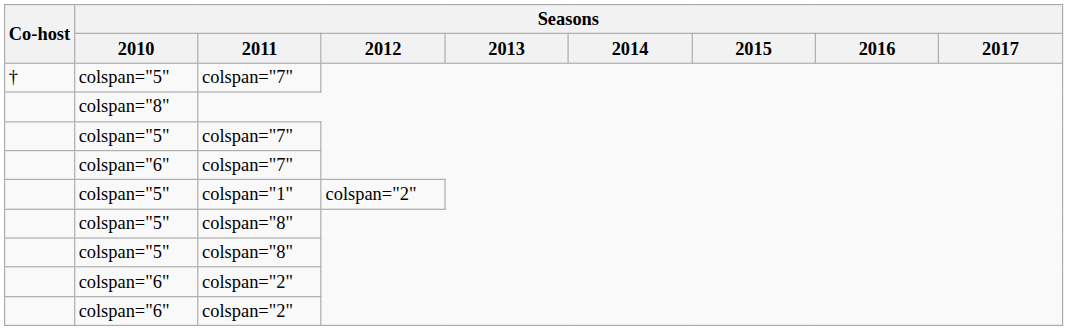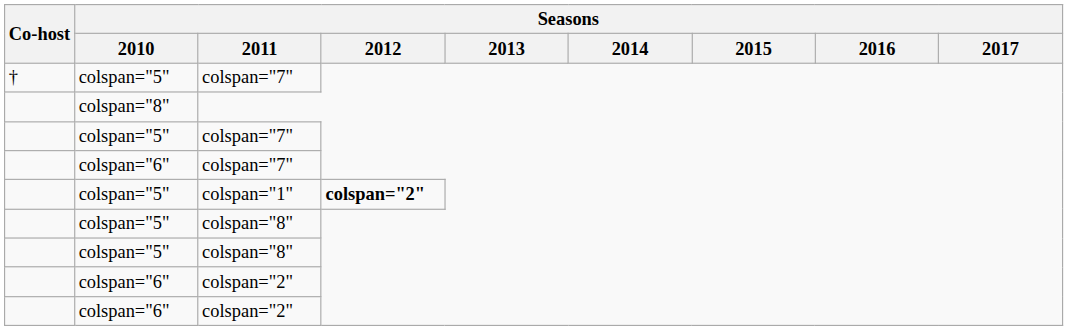(371, 194) normal -> (375, 194) bold
